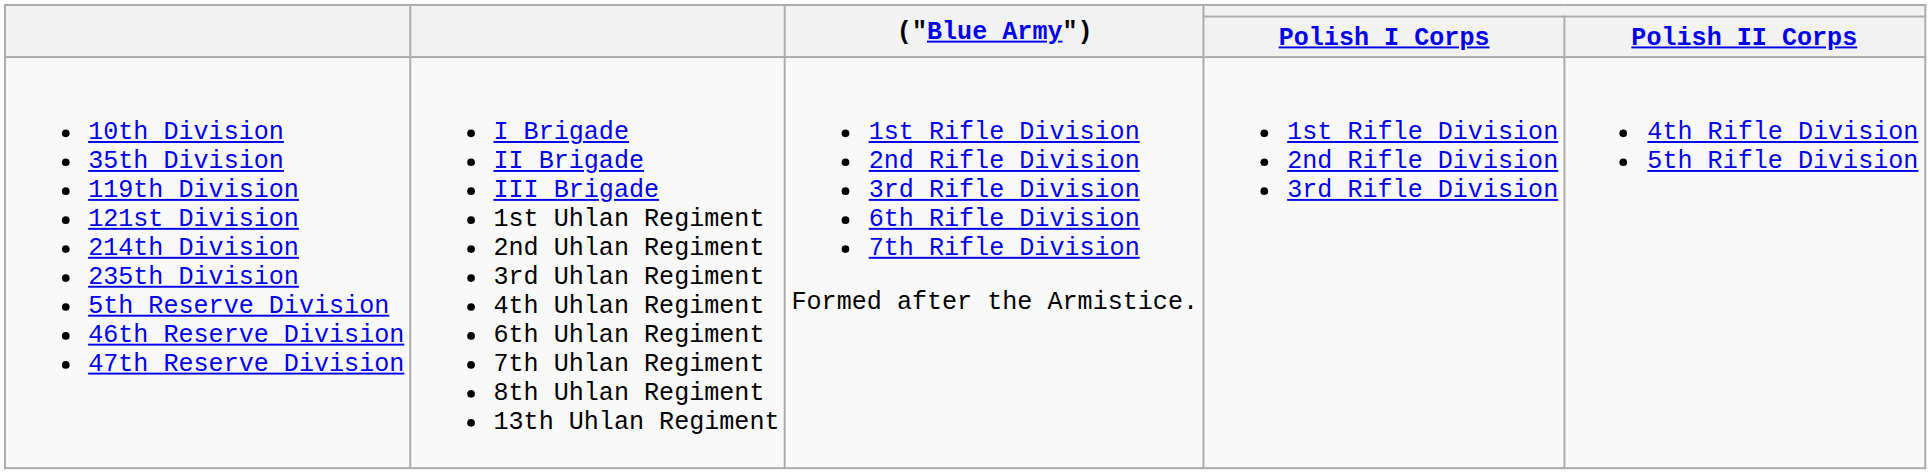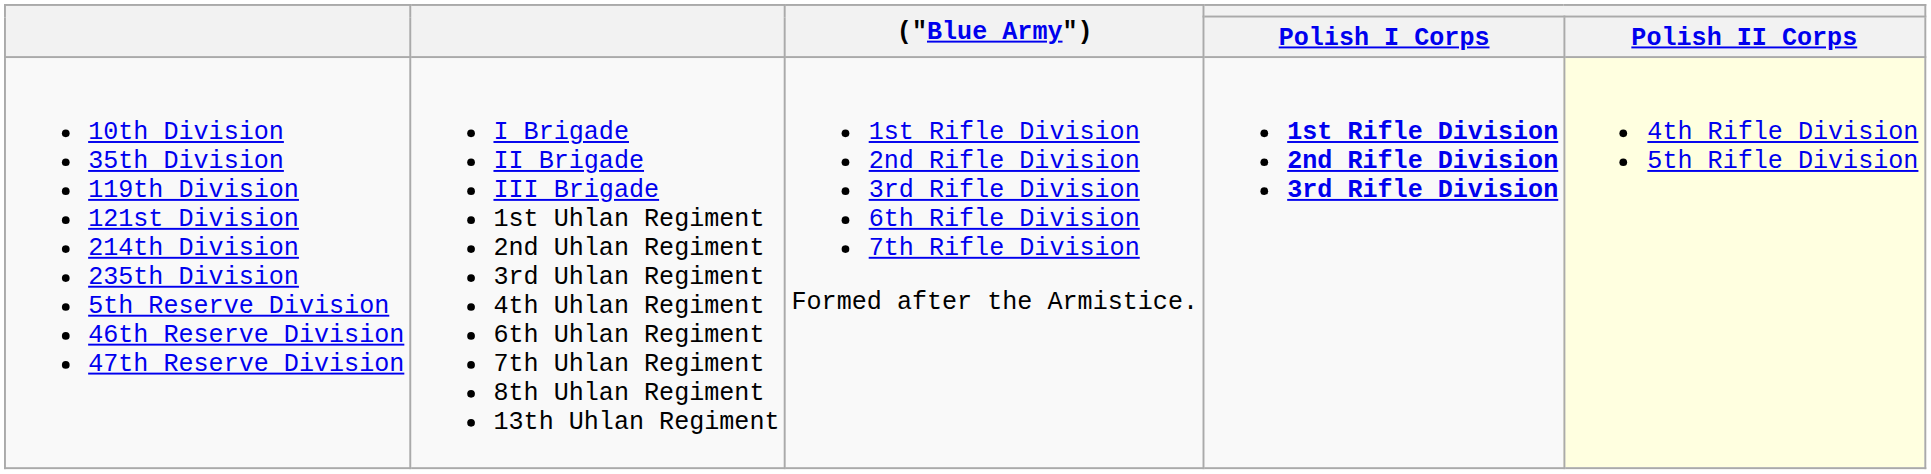(1384, 161) normal -> (1384, 161) bold
(1744, 147) no background -> (1744, 147) lightyellow background
